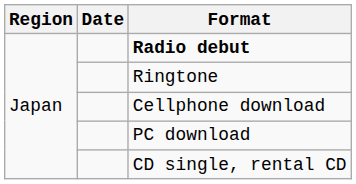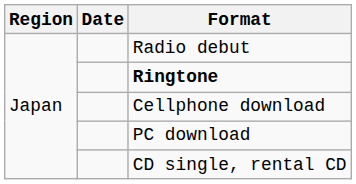(192, 48) bold -> (192, 48) normal
(176, 77) normal -> (176, 77) bold
